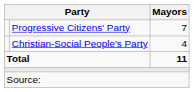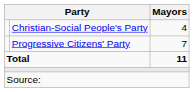rows swapped: (71, 28) <-> (80, 43)
